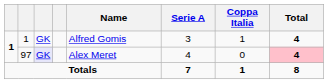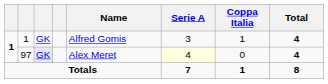(188, 54) no background -> (188, 54) lightyellow background
(296, 54) pink background -> (296, 54) no background
